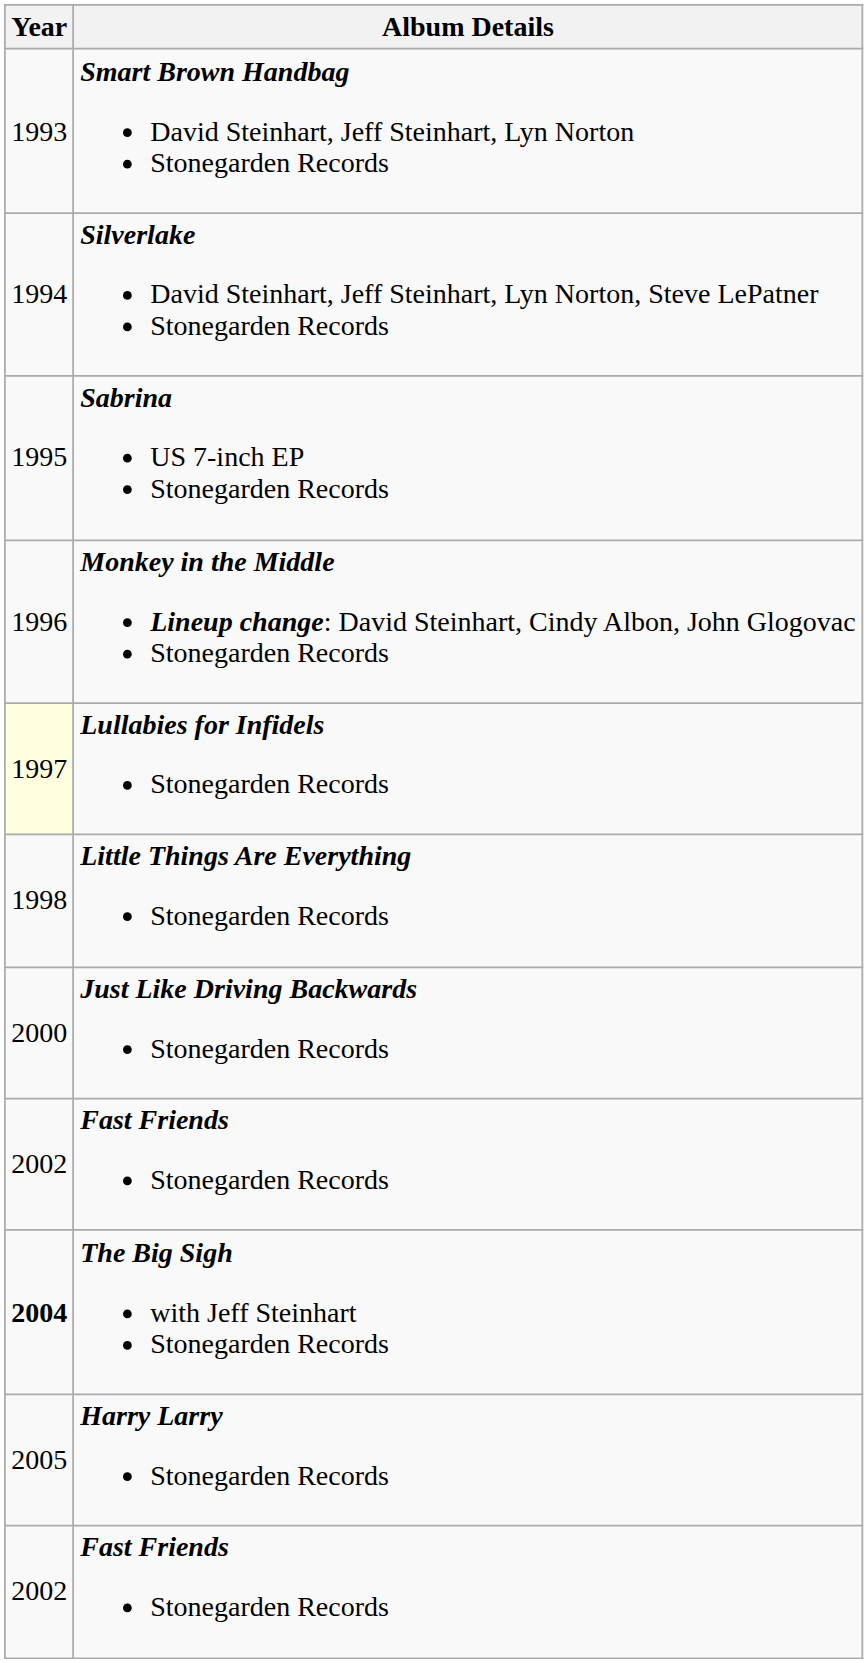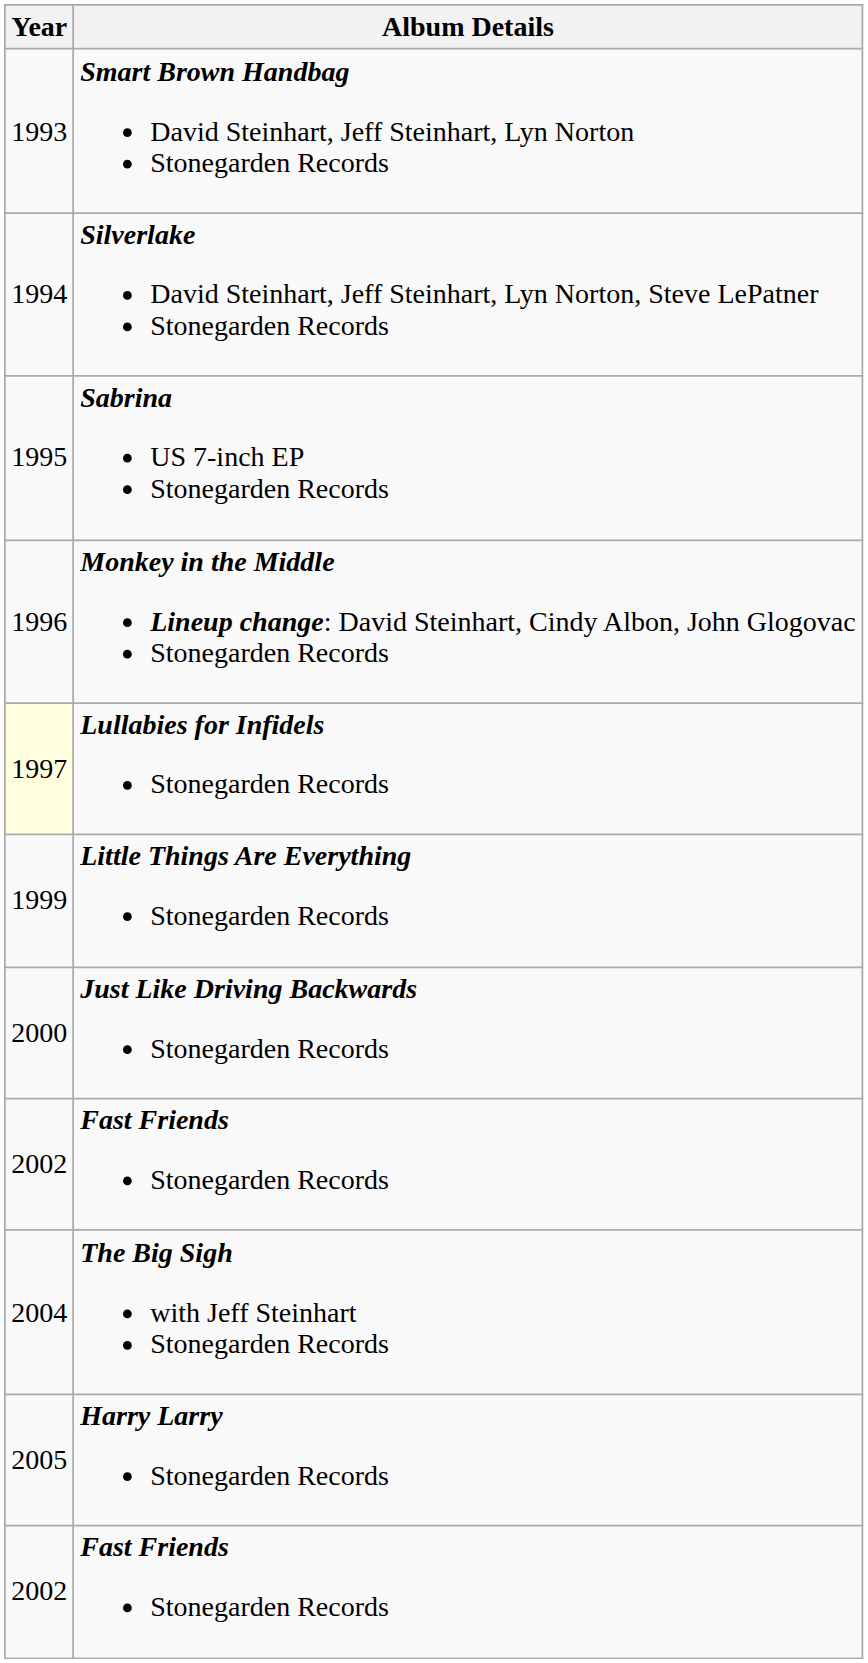(39, 900) 1998 -> (39, 900) 1999
(39, 1311) bold -> (39, 1311) normal
